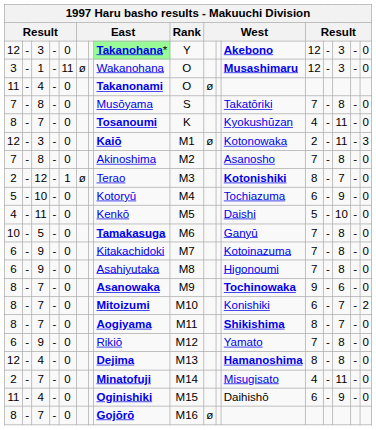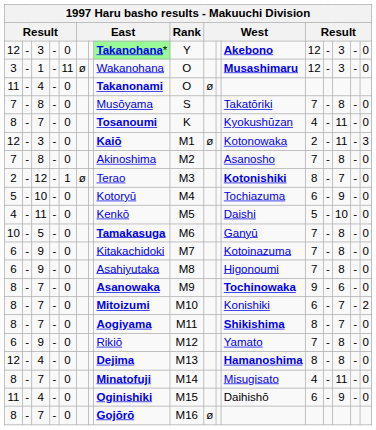(13, 379) 2 -> (13, 379) 8
